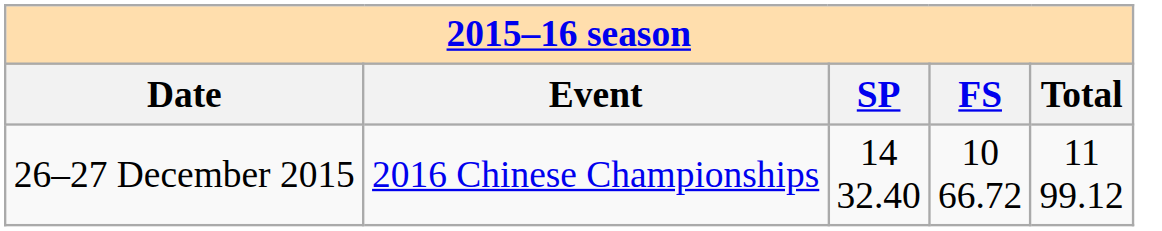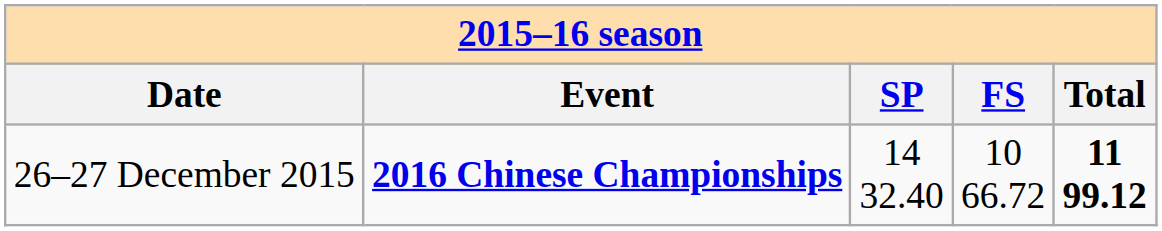(596, 174) normal -> (607, 174) bold
(1082, 174) normal -> (1105, 174) bold
